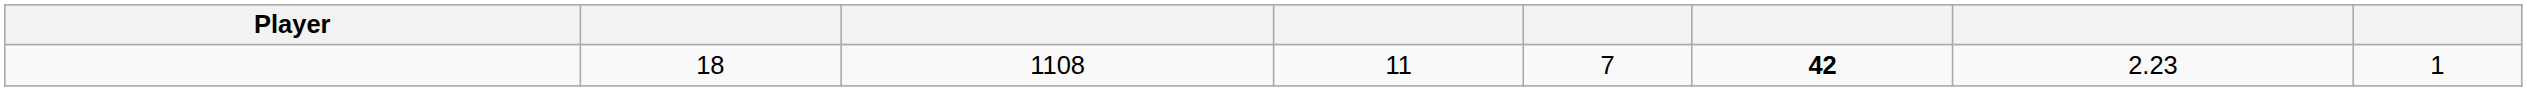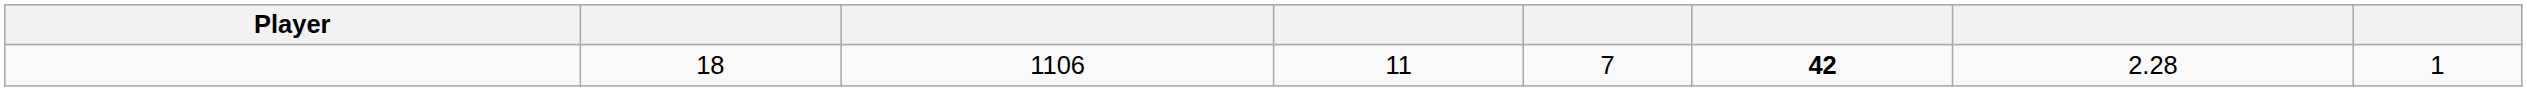(1058, 65) 1108 -> (1058, 65) 1106
(2153, 65) 2.23 -> (2153, 65) 2.28
